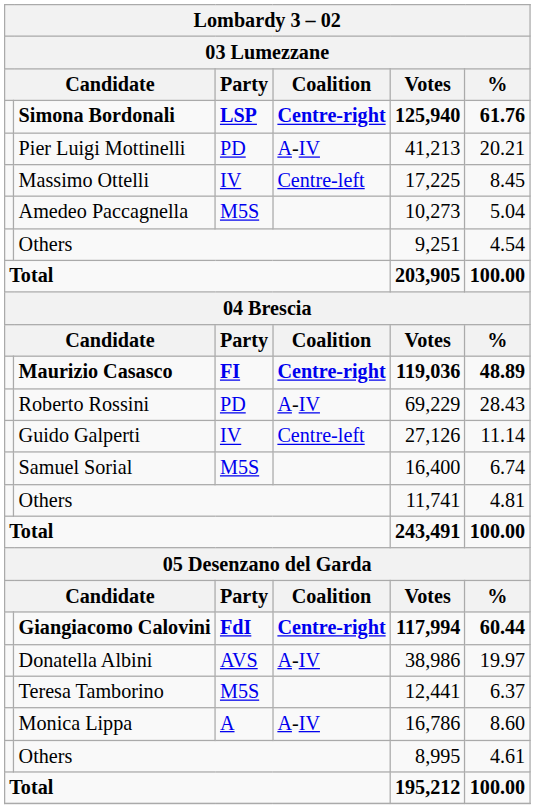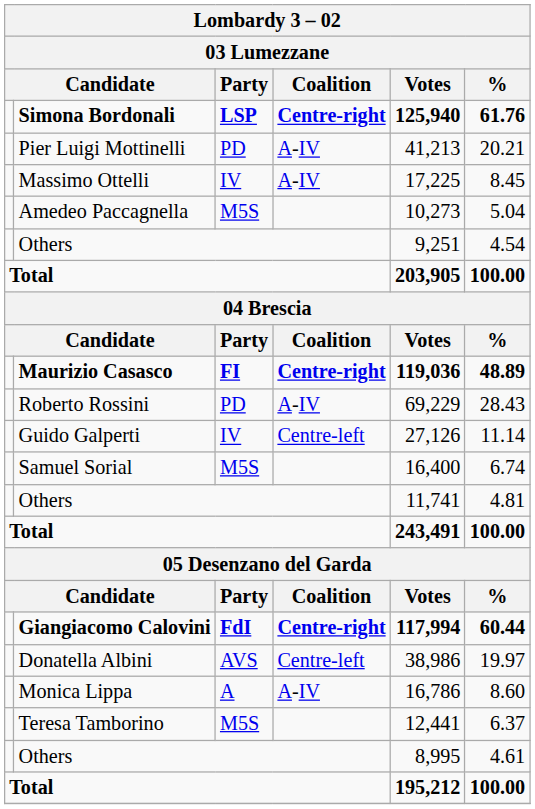(321, 180) Centre-left -> (299, 180) A-IV
(299, 659) A-IV -> (321, 659) Centre-left
rows swapped: (75, 723) <-> (91, 691)
